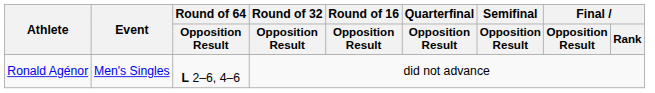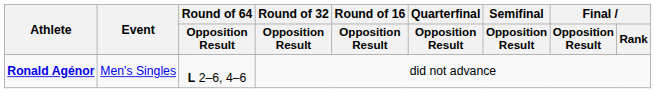(48, 72) normal -> (51, 72) bold
